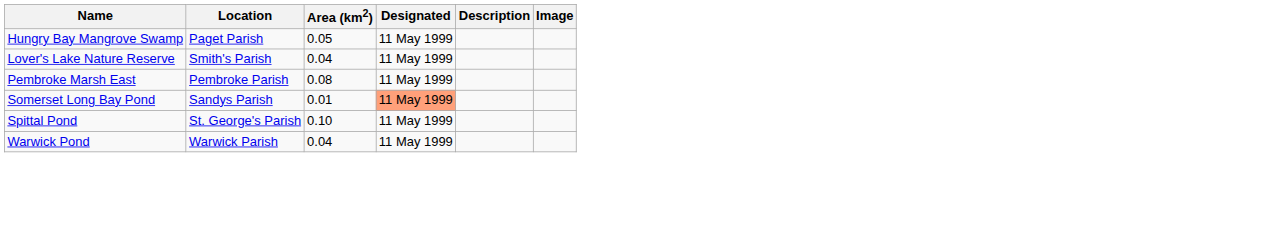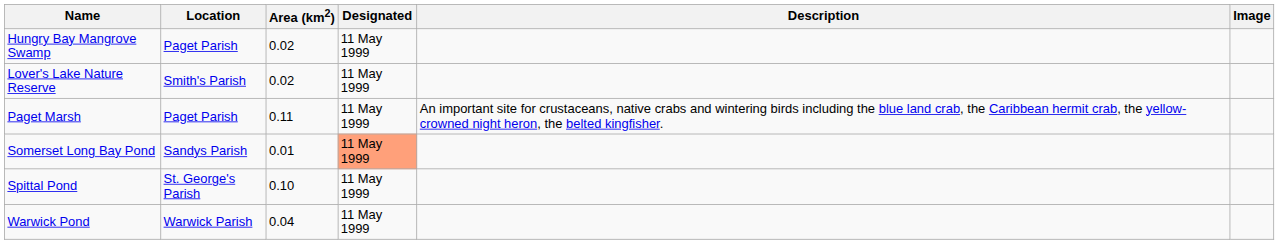(320, 38) 0.05 -> (282, 46) 0.02
(320, 59) 0.04 -> (282, 81) 0.02
+ row: (44, 116)
- row: (71, 79)
